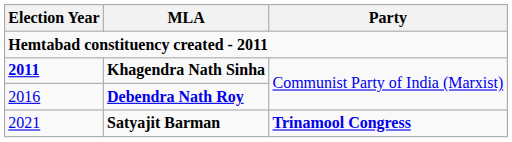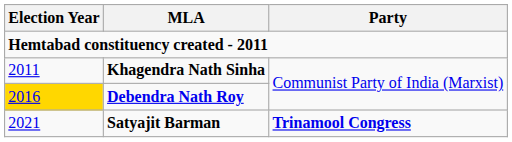(24, 70) bold -> (24, 70) normal
(24, 97) no background -> (24, 97) gold background
